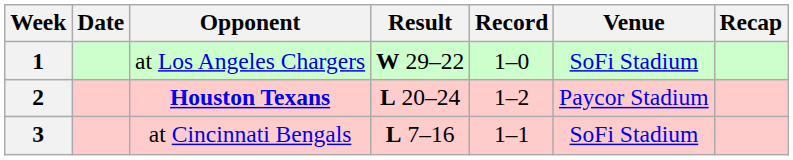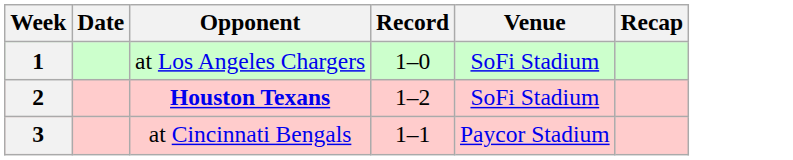- column: (420, 23)
(634, 97) Paycor Stadium -> (535, 97) SoFi Stadium
(634, 135) SoFi Stadium -> (535, 135) Paycor Stadium
